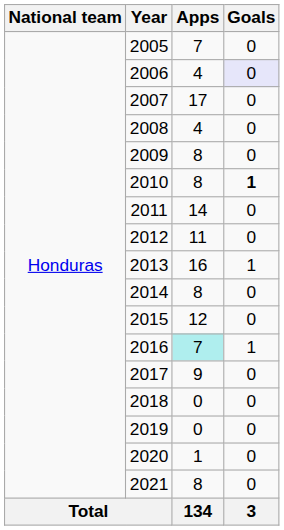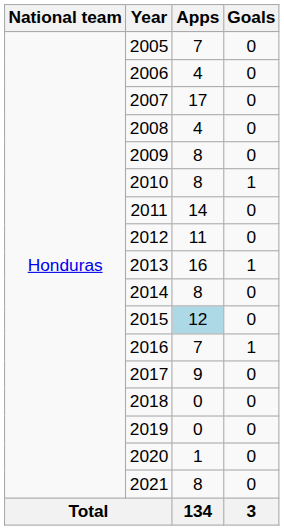(251, 73) lavender background -> (251, 73) no background
(251, 182) bold -> (251, 182) normal
(198, 319) no background -> (198, 319) lightblue background
(198, 347) paleturquoise background -> (198, 347) no background
